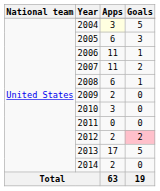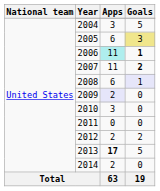(113, 25) lightyellow background -> (113, 25) no background
(140, 39) no background -> (140, 39) khaki background
(113, 53) no background -> (113, 53) paleturquoise background
(140, 53) normal -> (140, 53) bold
(140, 67) normal -> (140, 67) bold
(140, 81) no background -> (140, 81) lavender background
(113, 95) no background -> (113, 95) lavender background
(140, 137) pink background -> (140, 137) no background
(113, 151) normal -> (113, 151) bold
